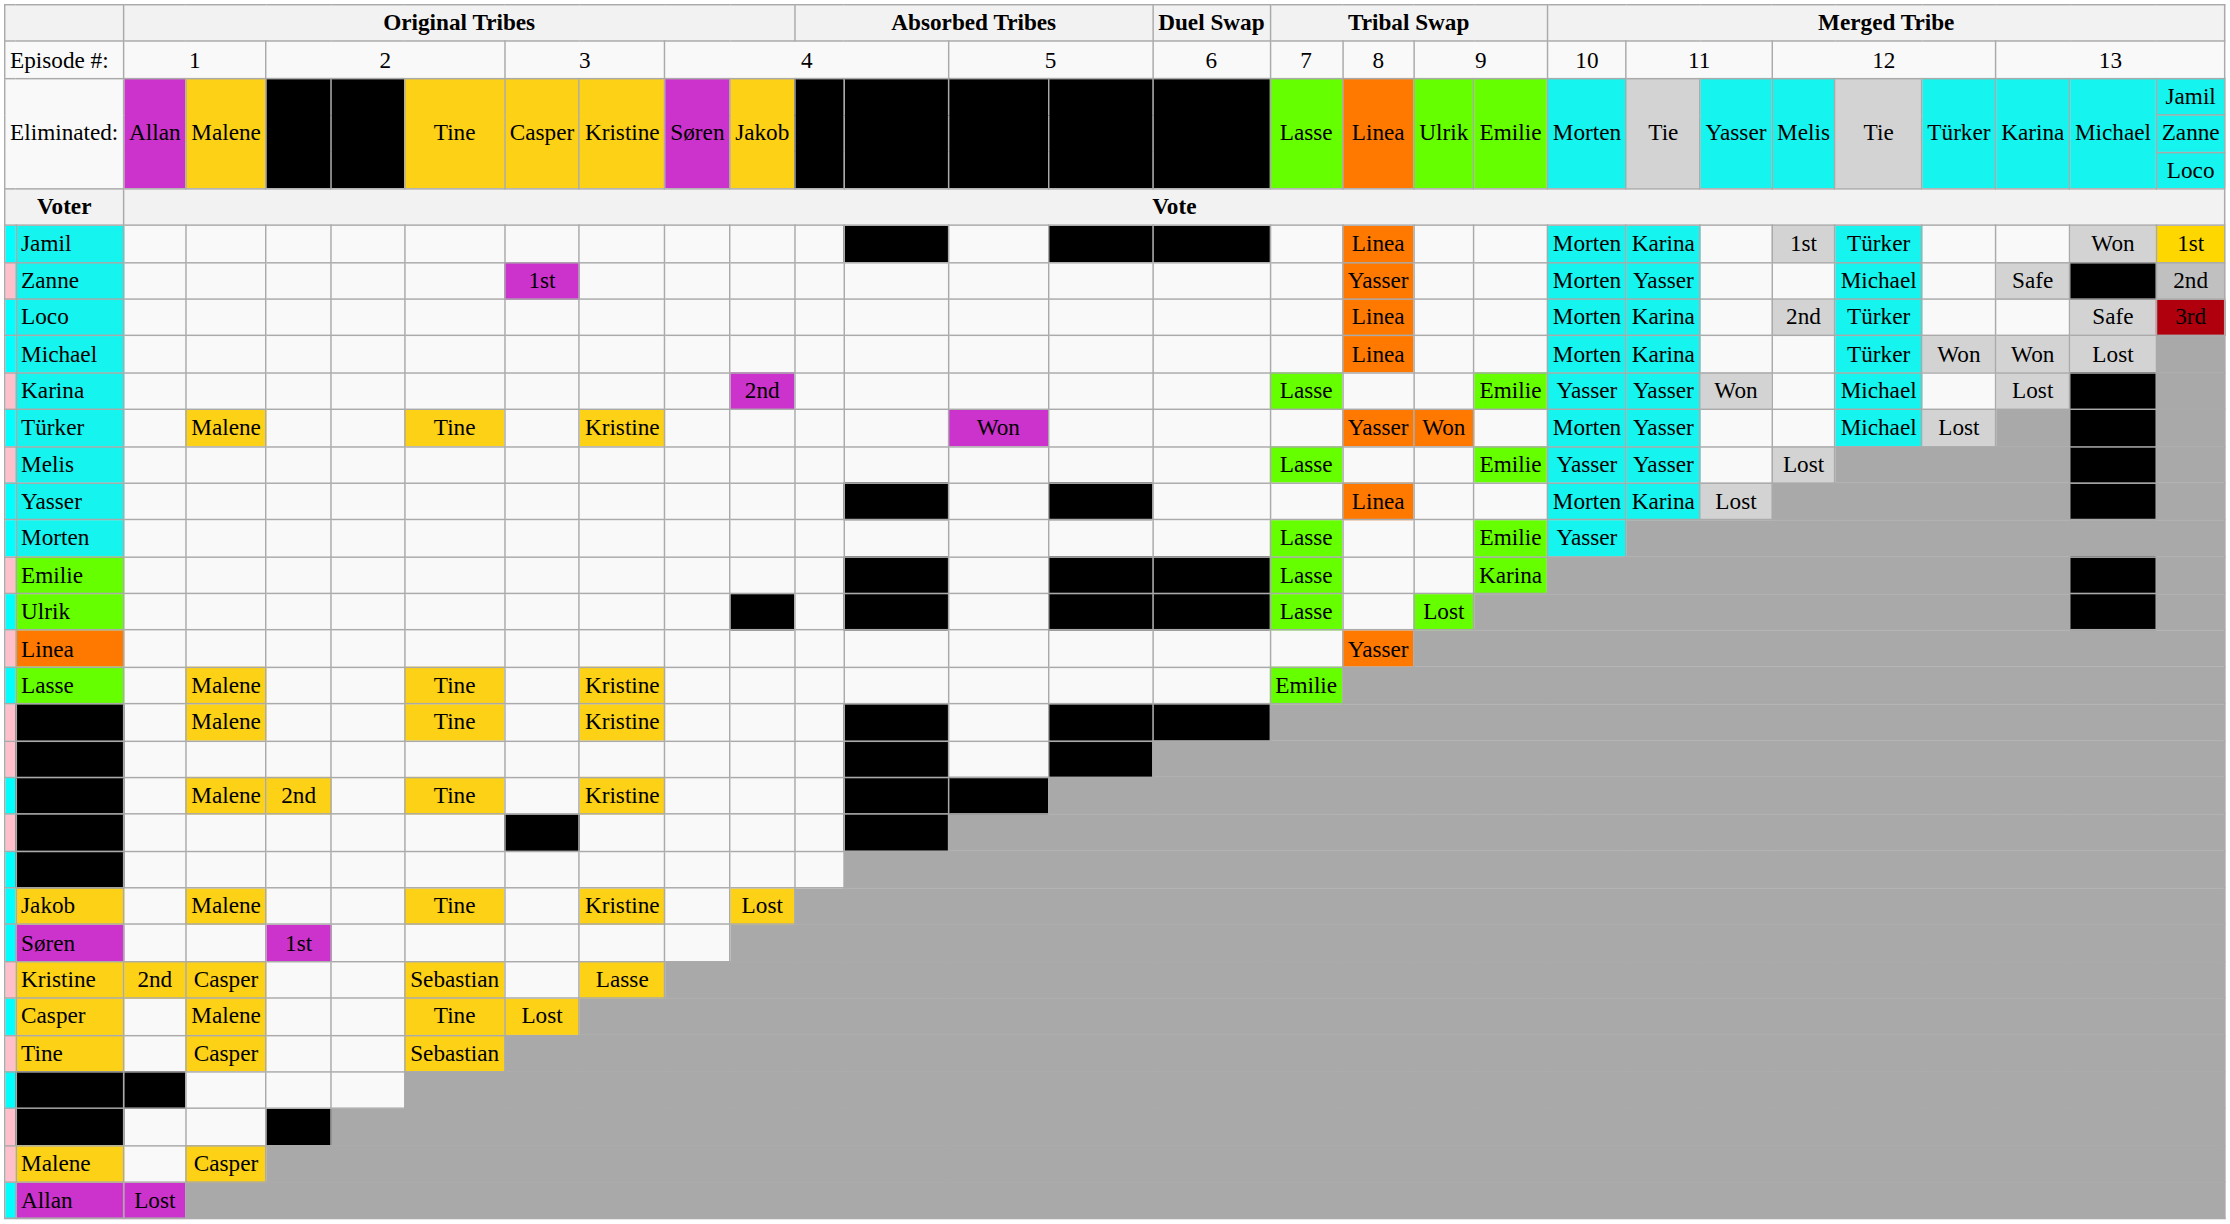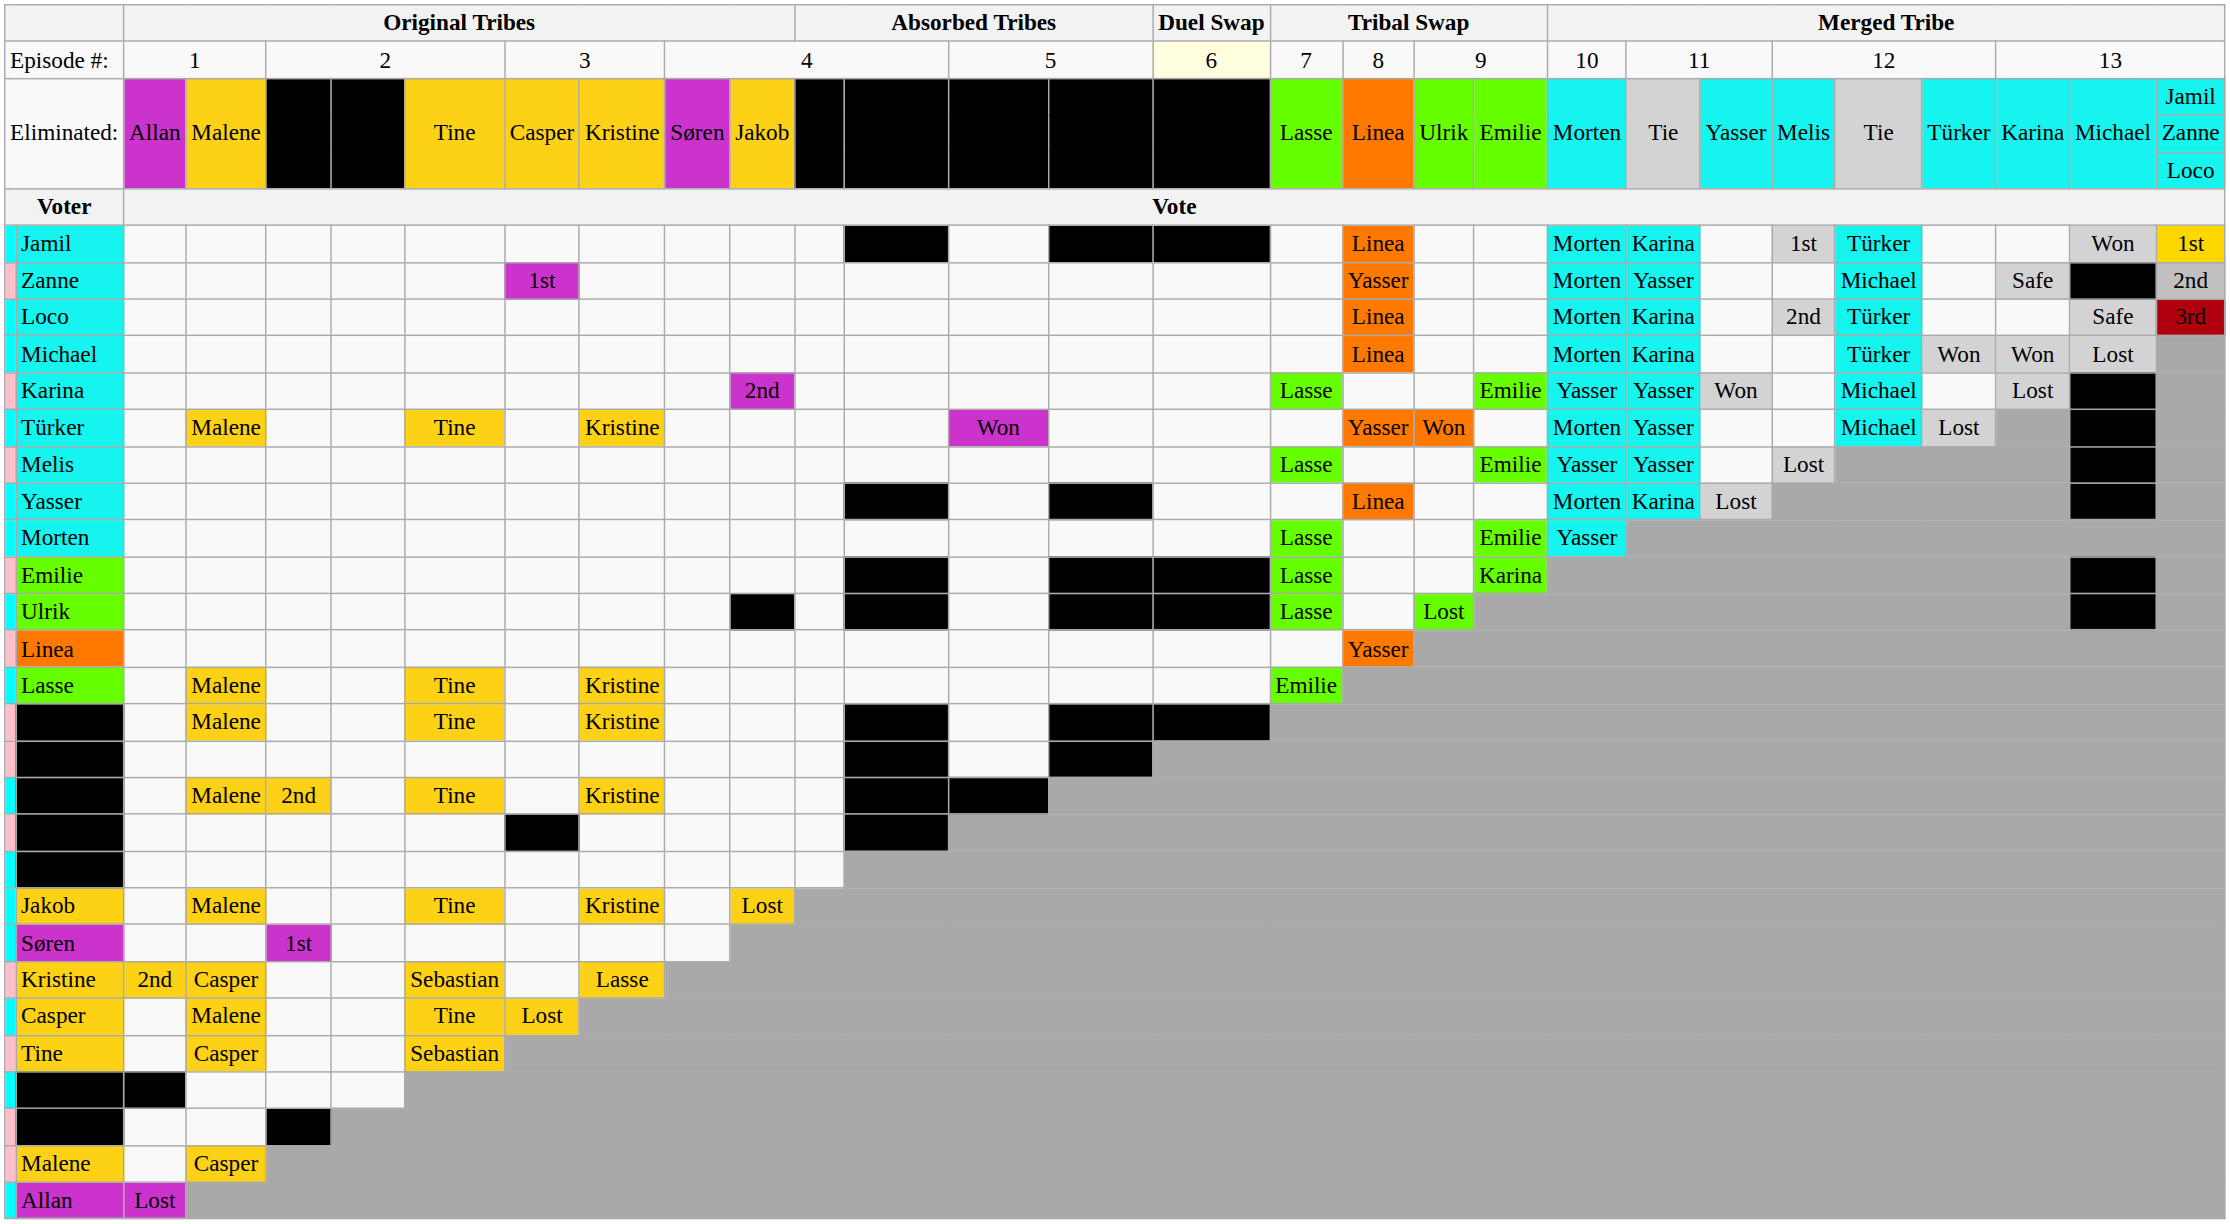(1211, 59) no background -> (1211, 59) lightyellow background
